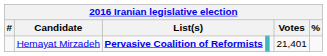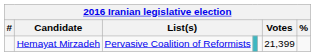(184, 43) bold -> (178, 43) normal
(292, 43) 21,401 -> (280, 43) 21,399
